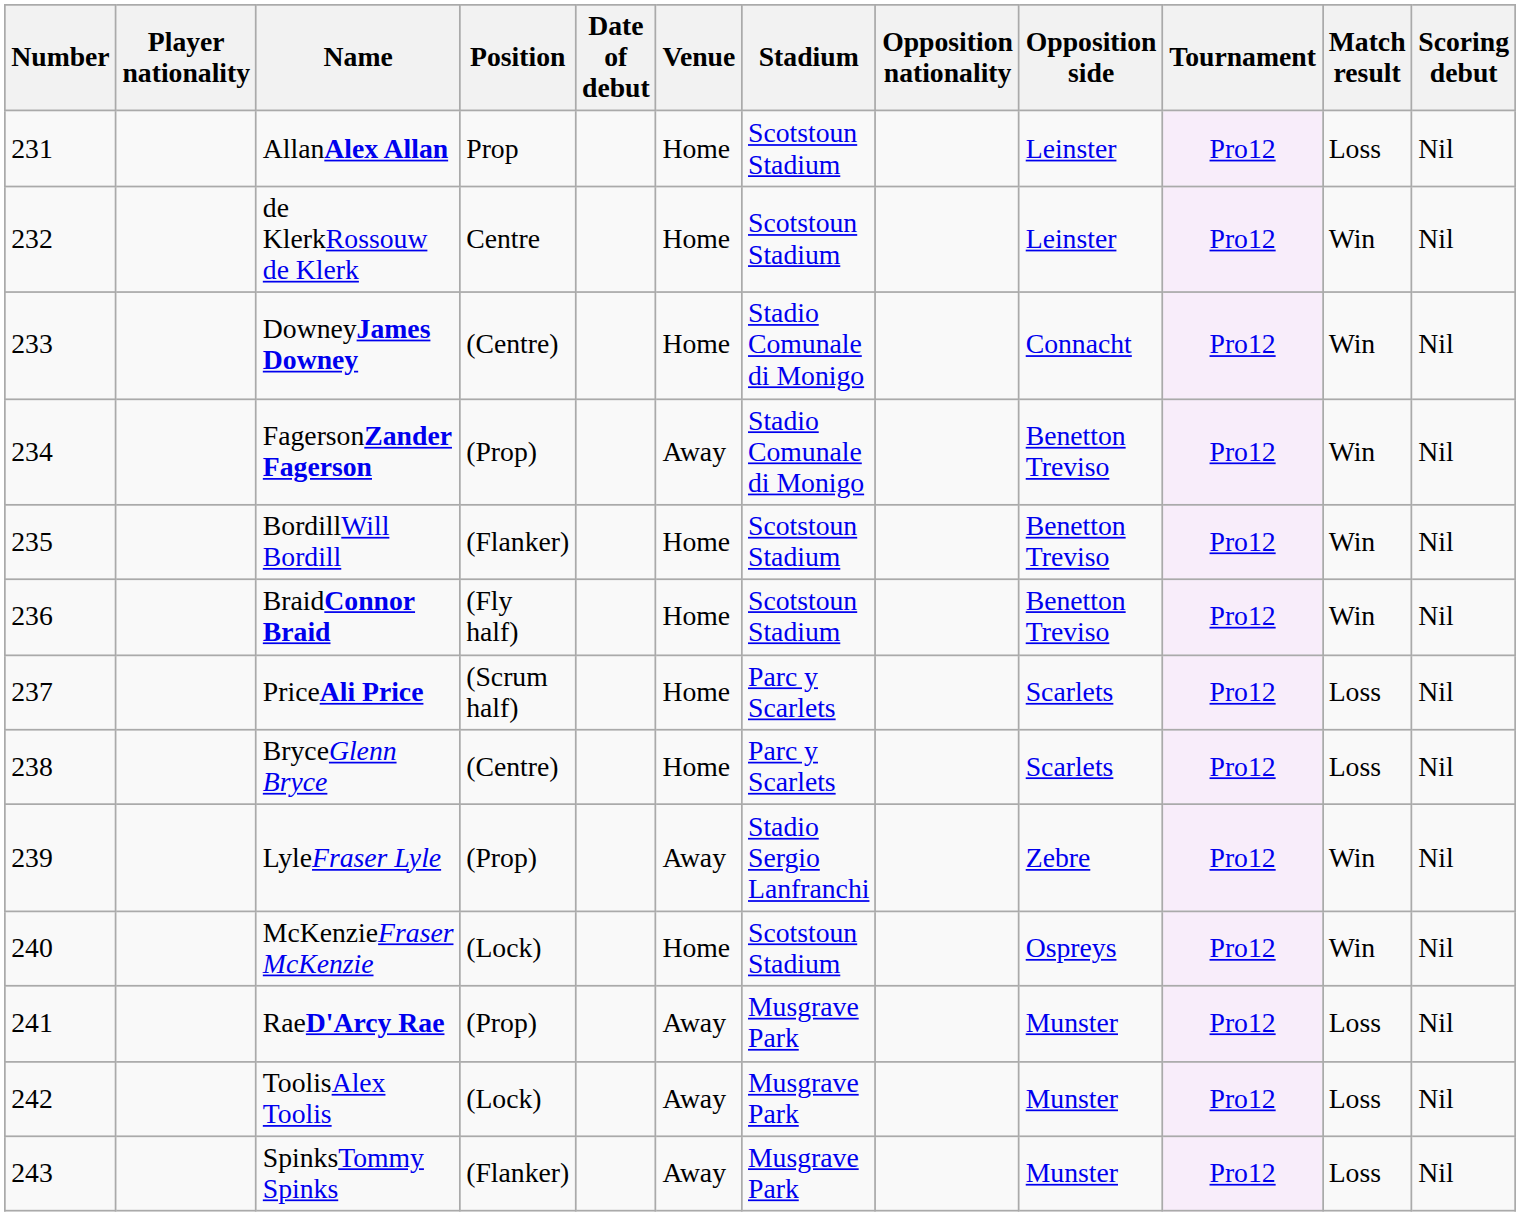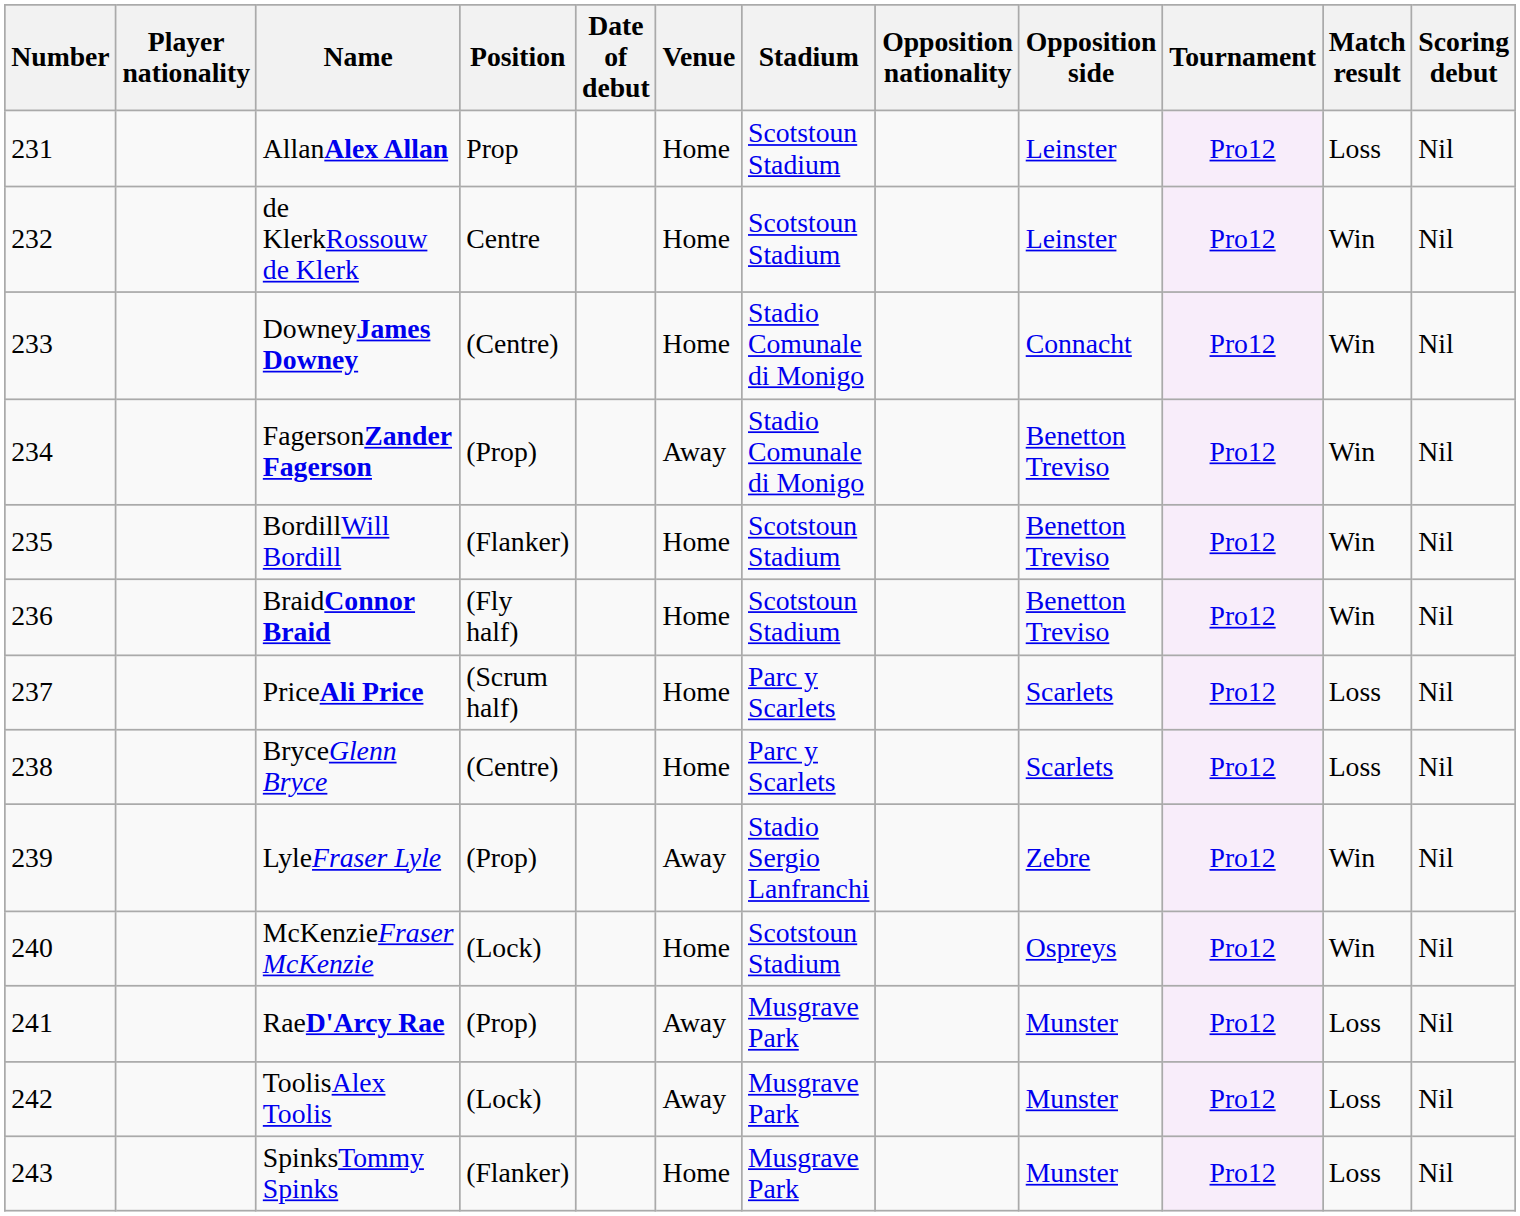(694, 1173) Away -> (696, 1173) Home
